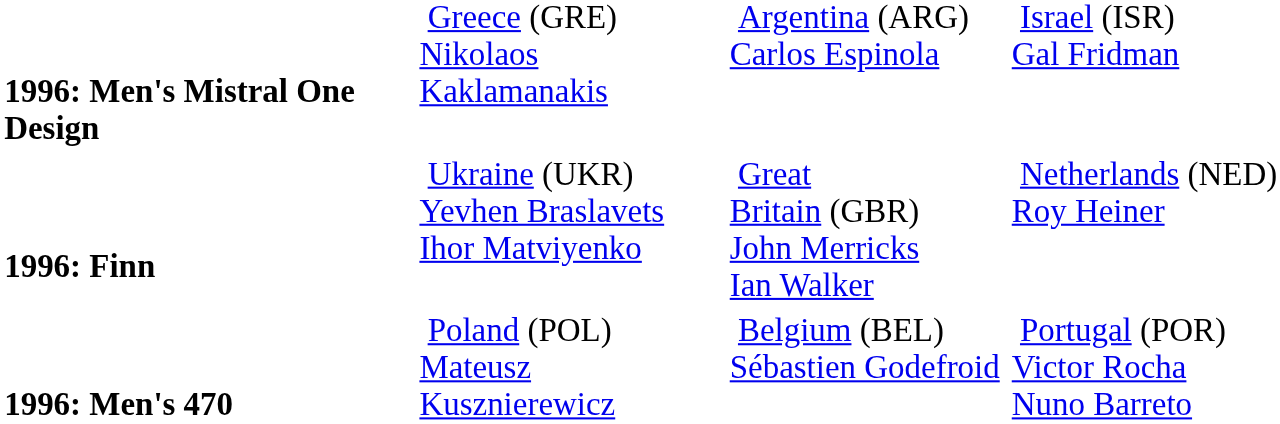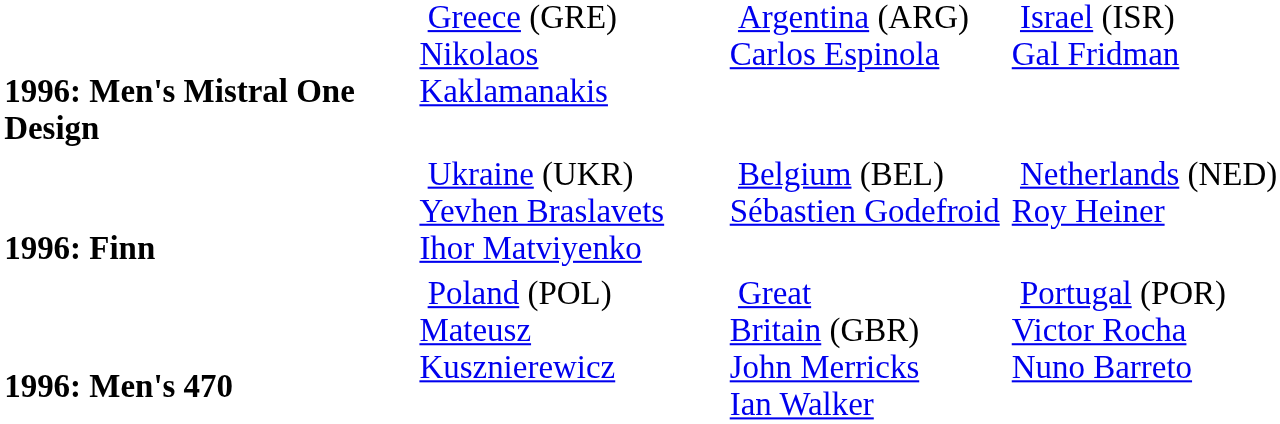(824, 229) Great Britain (GBR) John Merricks Ian Walker -> (865, 192) Belgium (BEL) Sébastien Godefroid
(865, 348) Belgium (BEL) Sébastien Godefroid -> (824, 348) Great Britain (GBR) John Merricks Ian Walker
